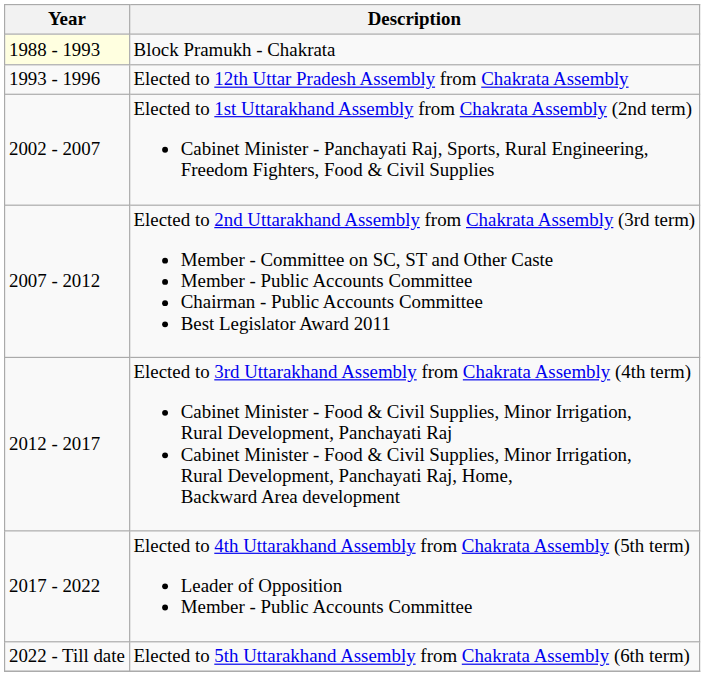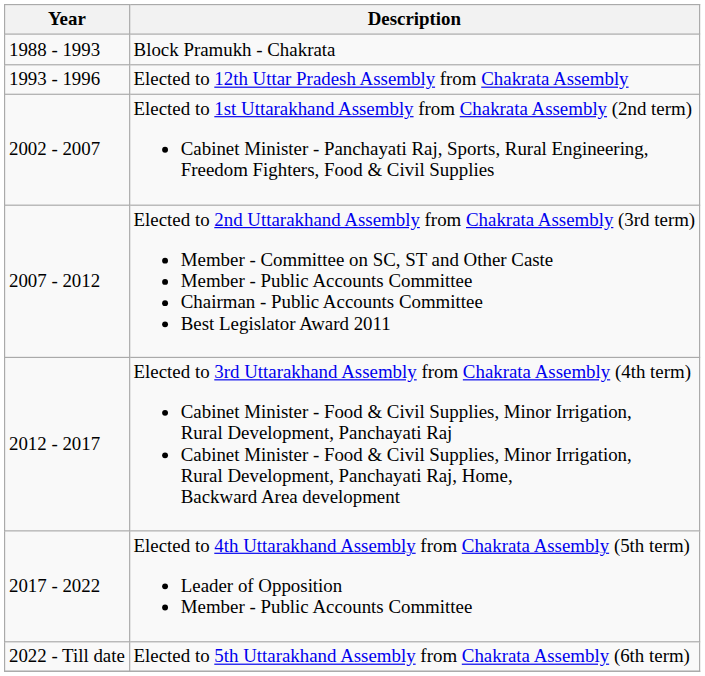(55, 49) lightyellow background -> (55, 49) no background
